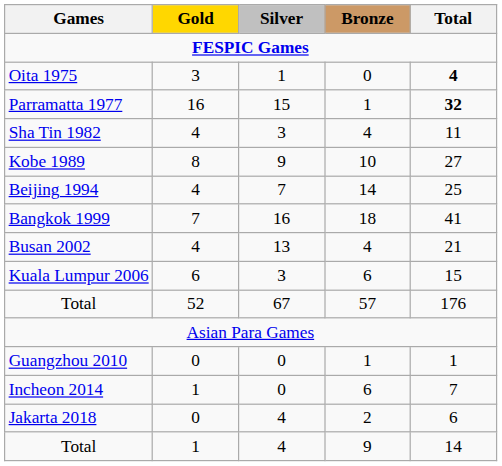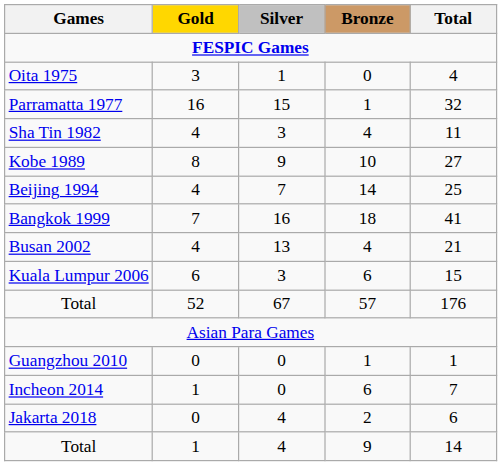(453, 76) bold -> (453, 76) normal
(453, 104) bold -> (453, 104) normal
